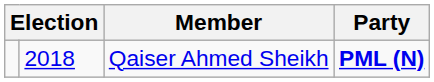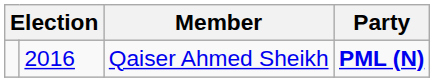(50, 58) 2018 -> (50, 58) 2016
